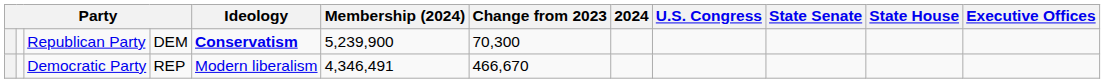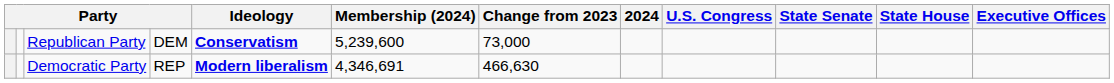(359, 41) 5,239,900 -> (370, 41) 5,239,600
(496, 41) 70,300 -> (506, 41) 73,000
(256, 66) normal -> (261, 66) bold
(359, 66) 4,346,491 -> (370, 66) 4,346,691
(500, 66) 466,670 -> (511, 66) 466,630
